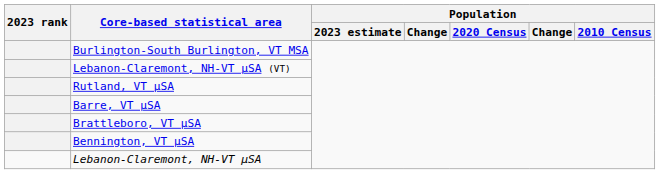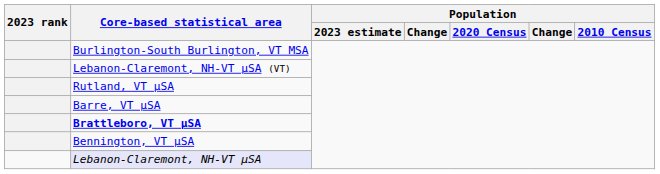(137, 123) normal -> (137, 123) bold
(167, 159) no background -> (167, 159) lavender background
